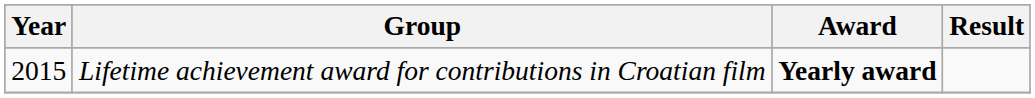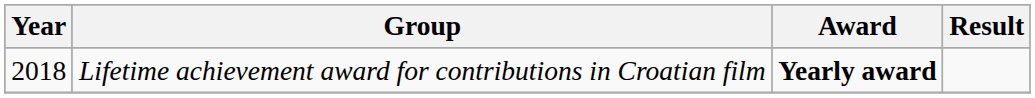(39, 69) 2015 -> (39, 69) 2018
